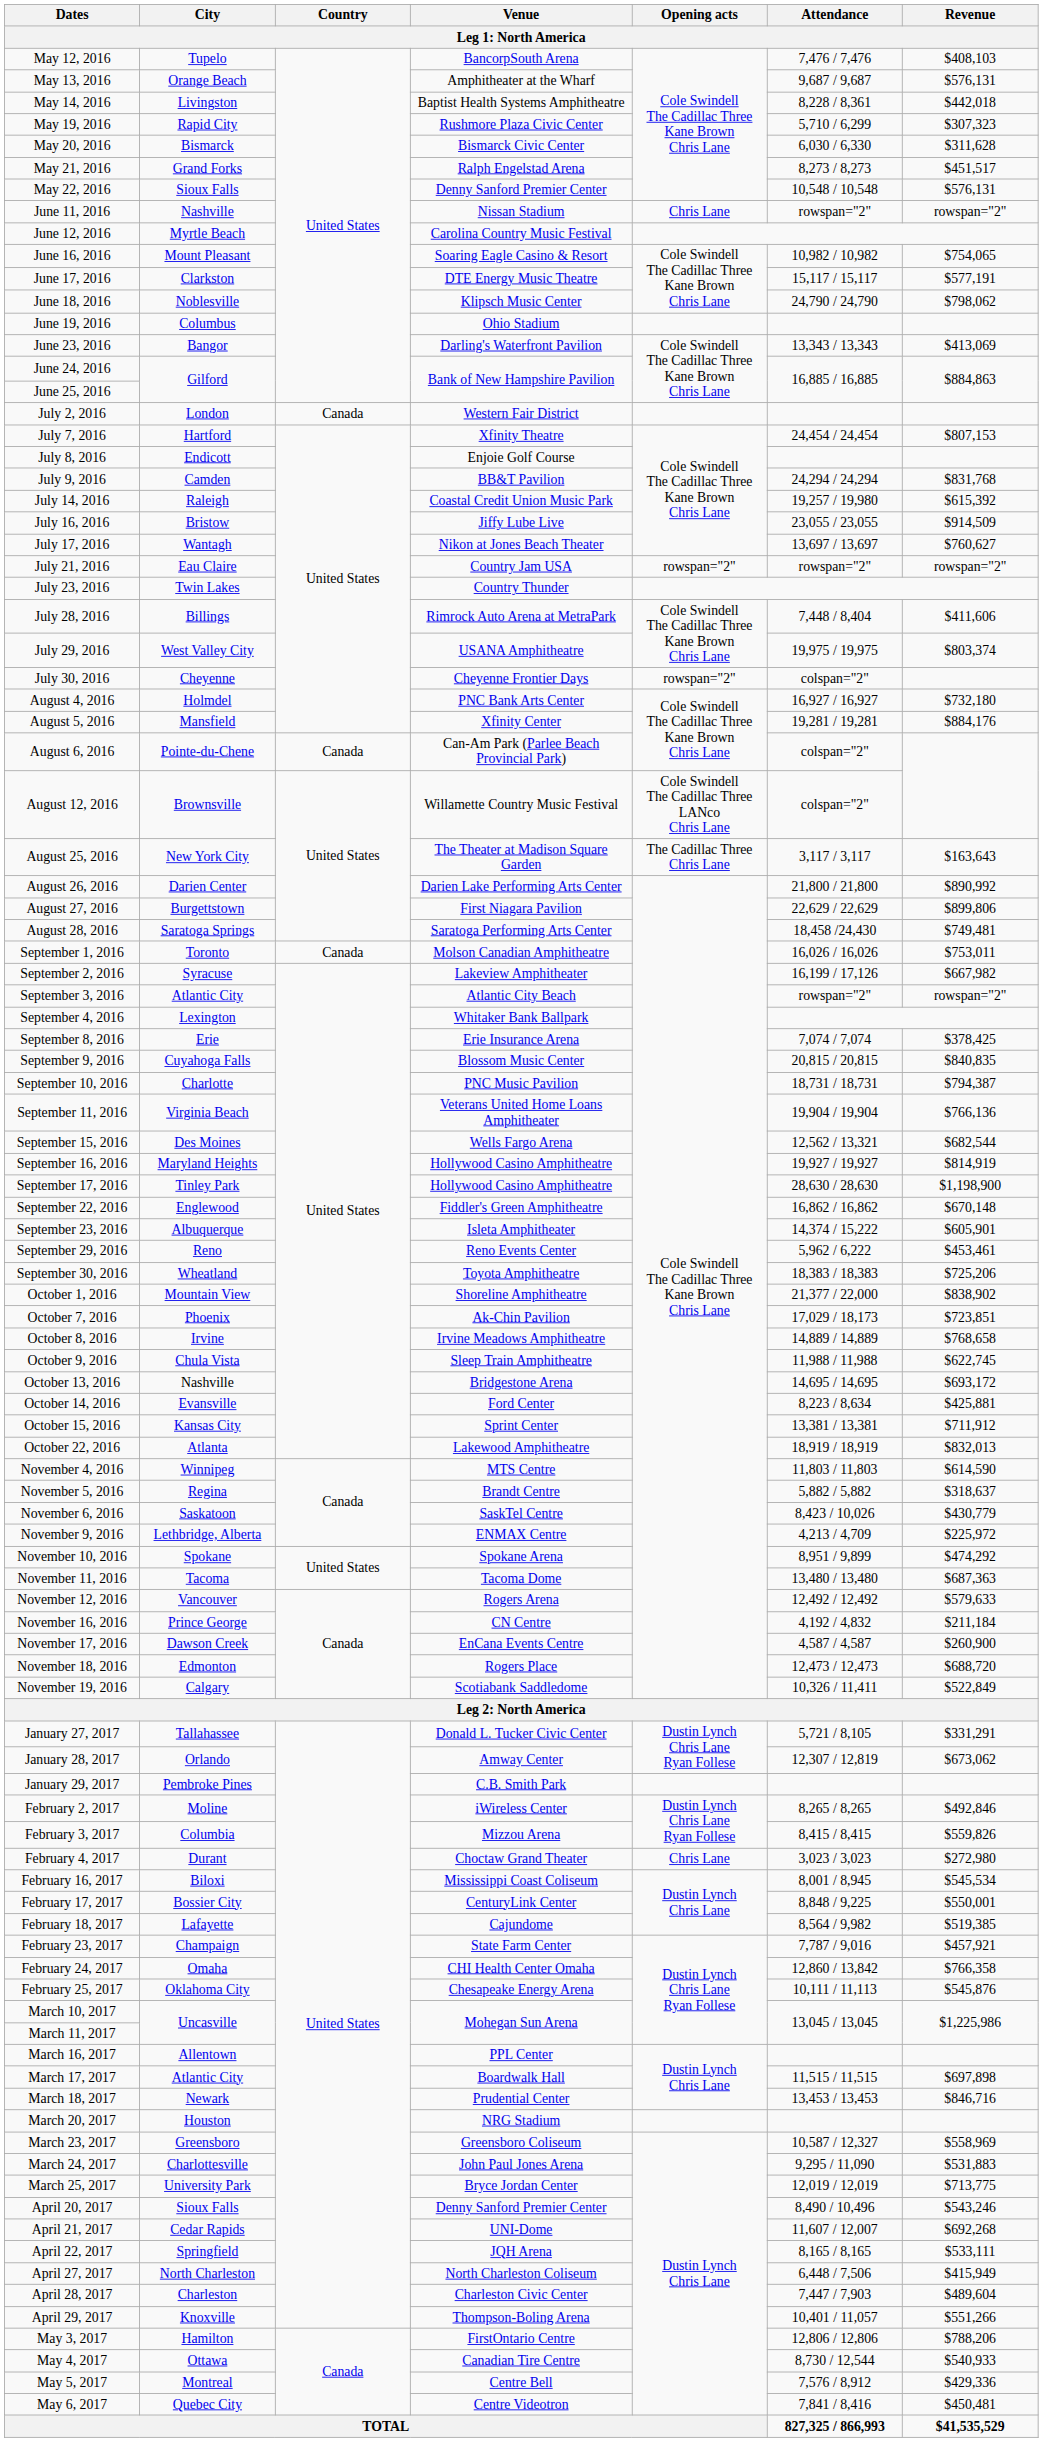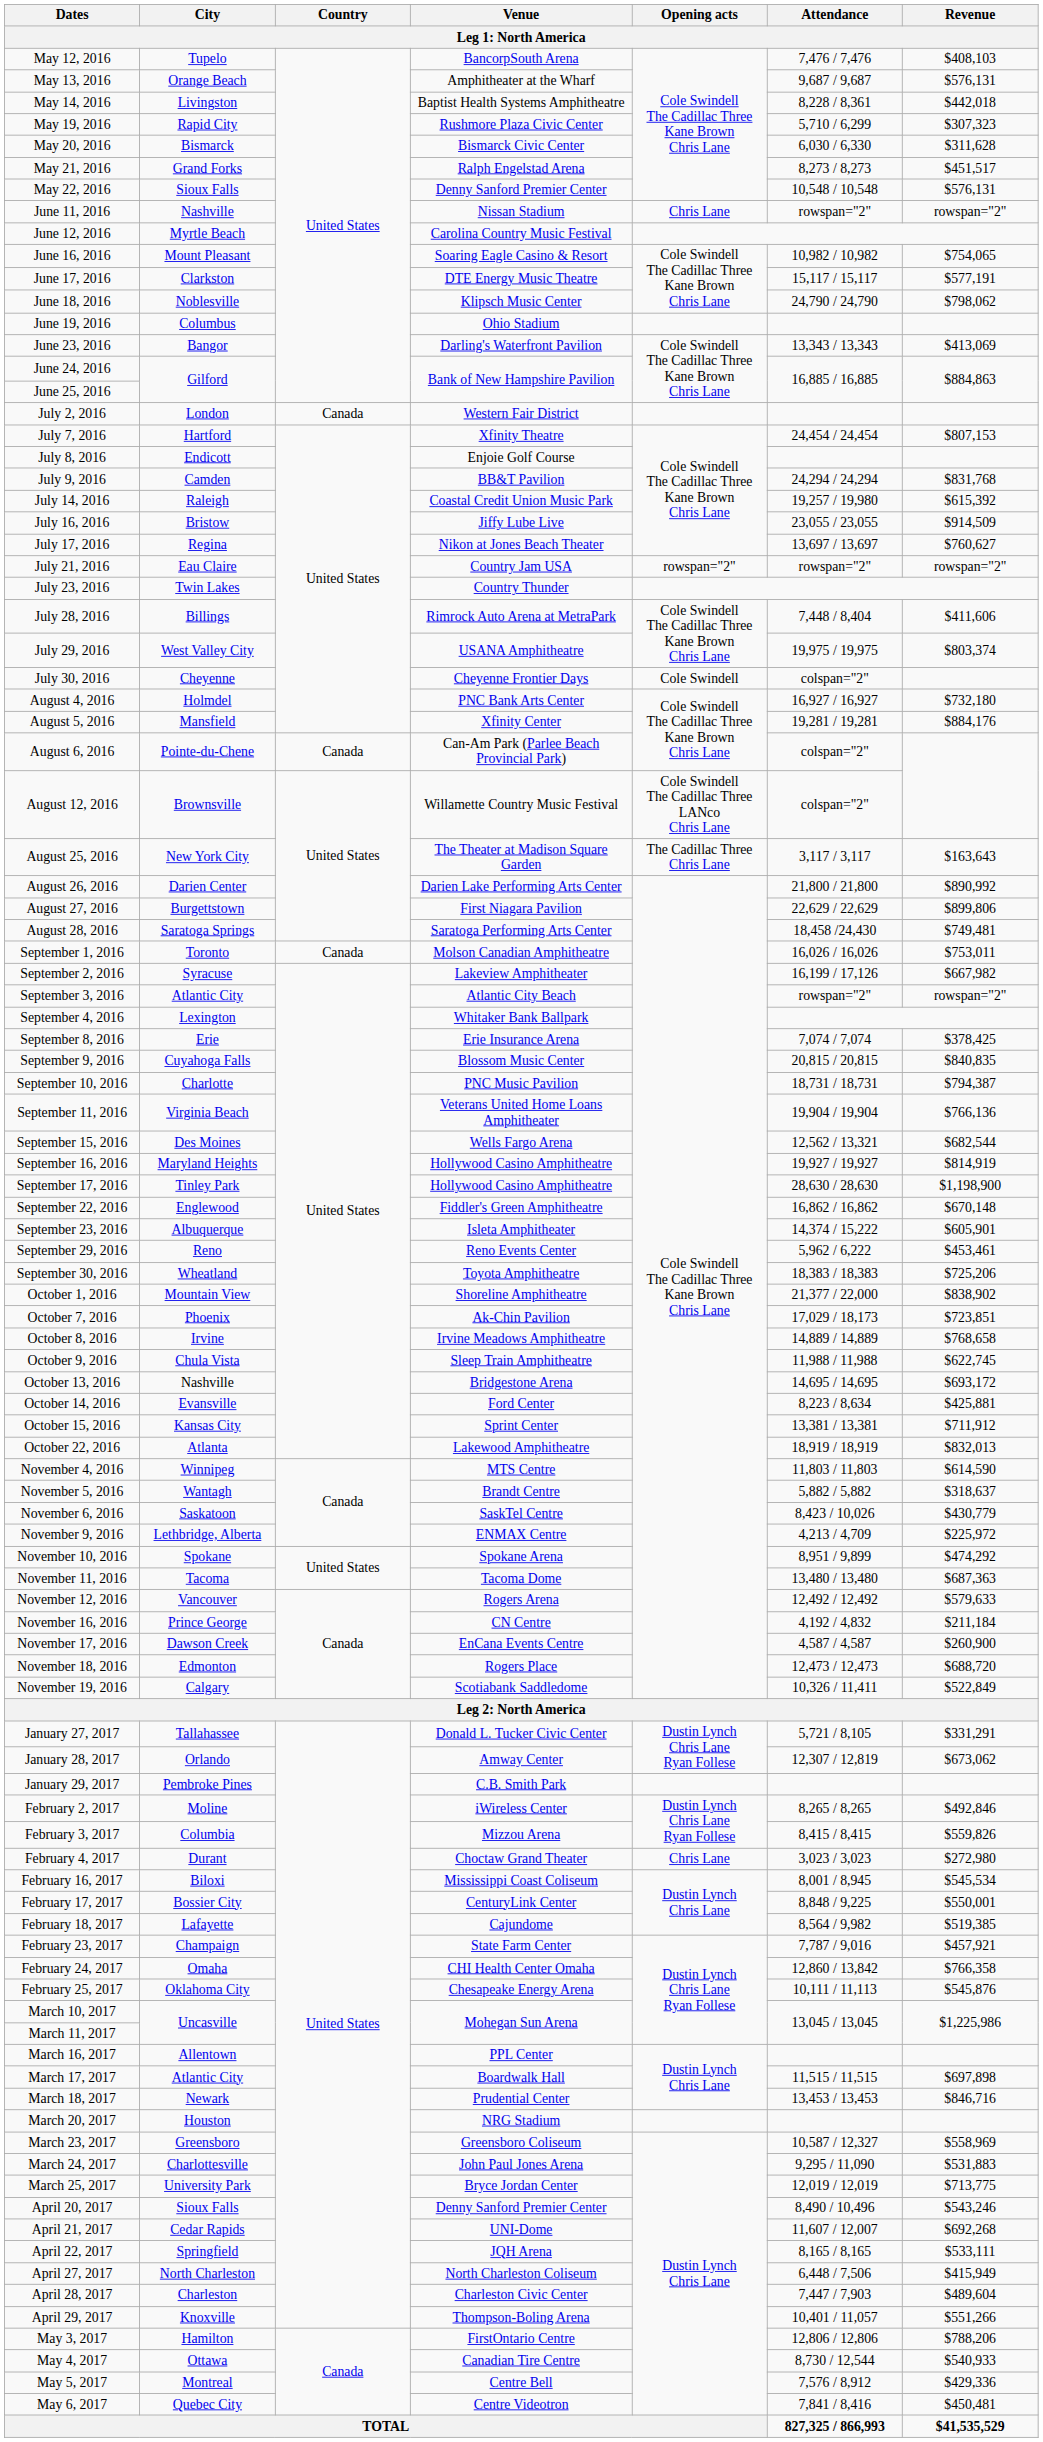(207, 544) Wantagh -> (207, 544) Regina
(699, 678) rowspan="2" -> (699, 678) Cole Swindell
(207, 1491) Regina -> (207, 1491) Wantagh
